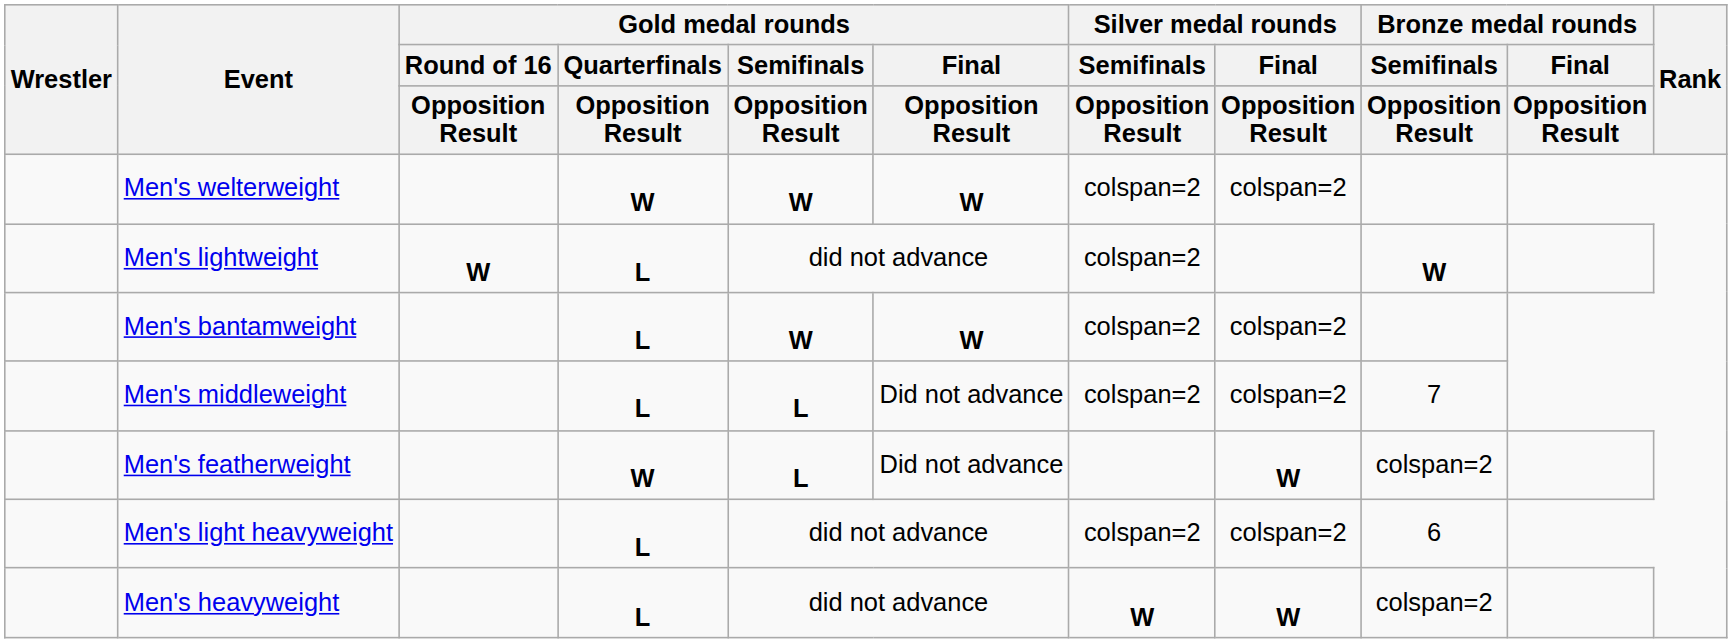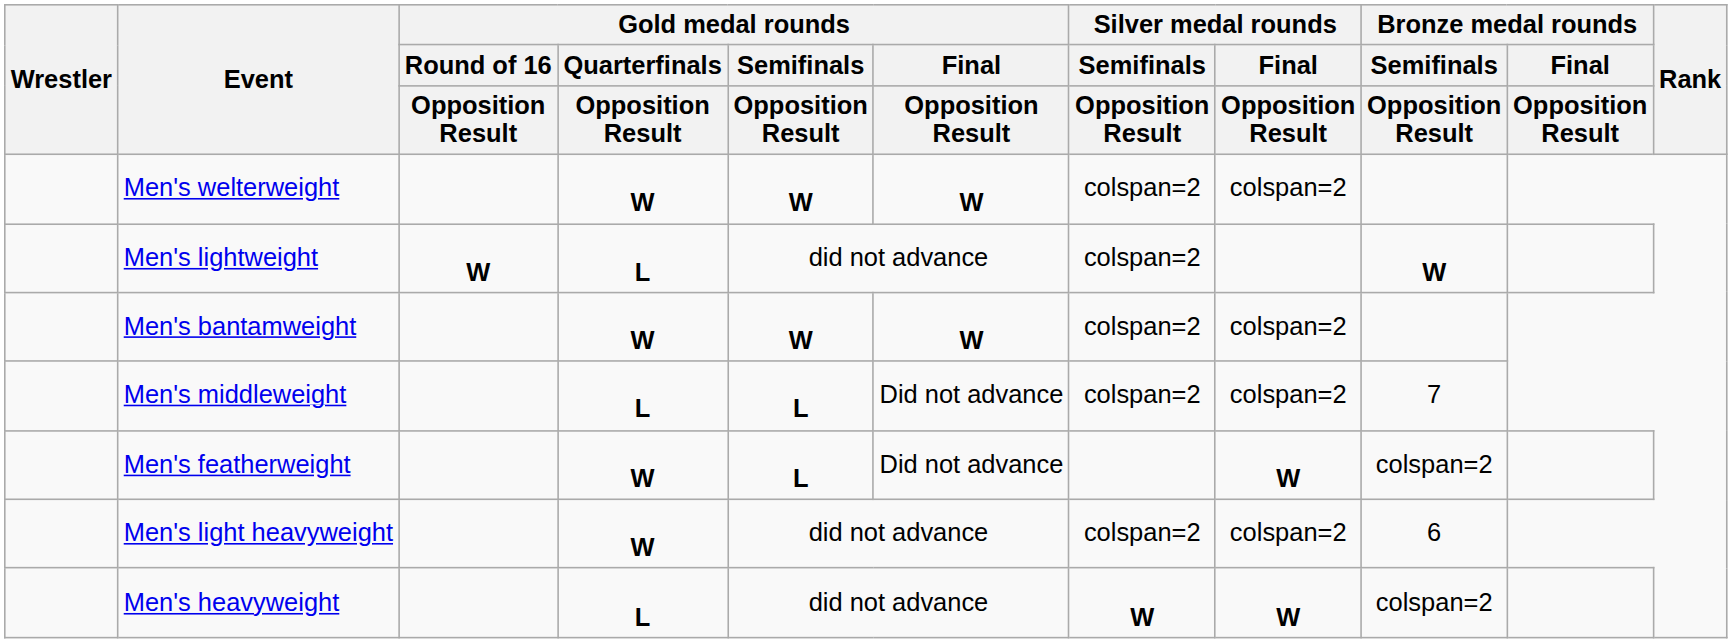(643, 340) L -> (643, 340) W
(643, 547) L -> (643, 547) W
